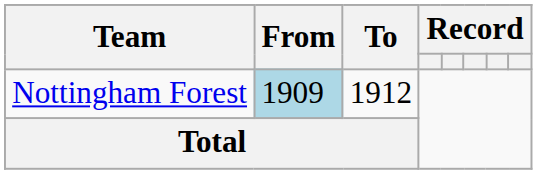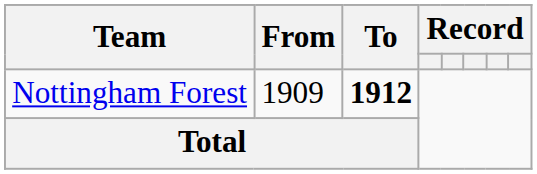(293, 93) lightblue background -> (293, 93) no background
(381, 93) normal -> (381, 93) bold
